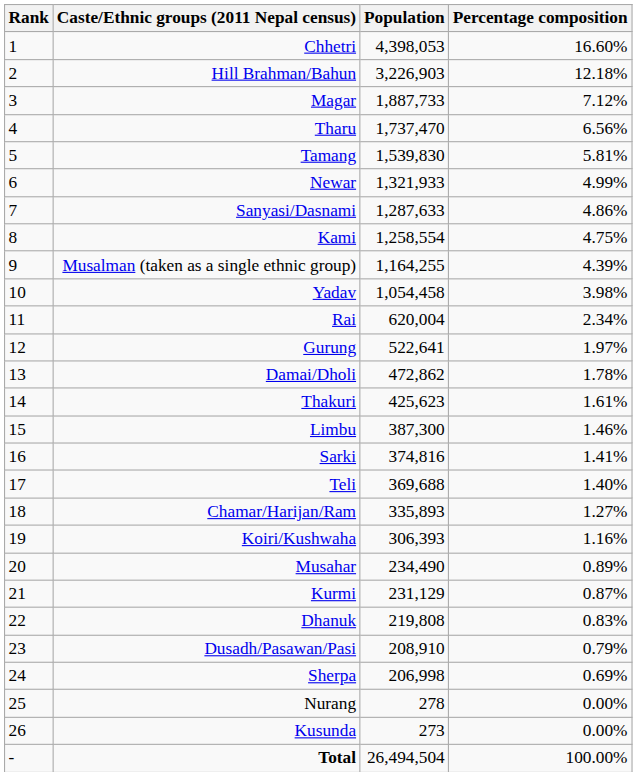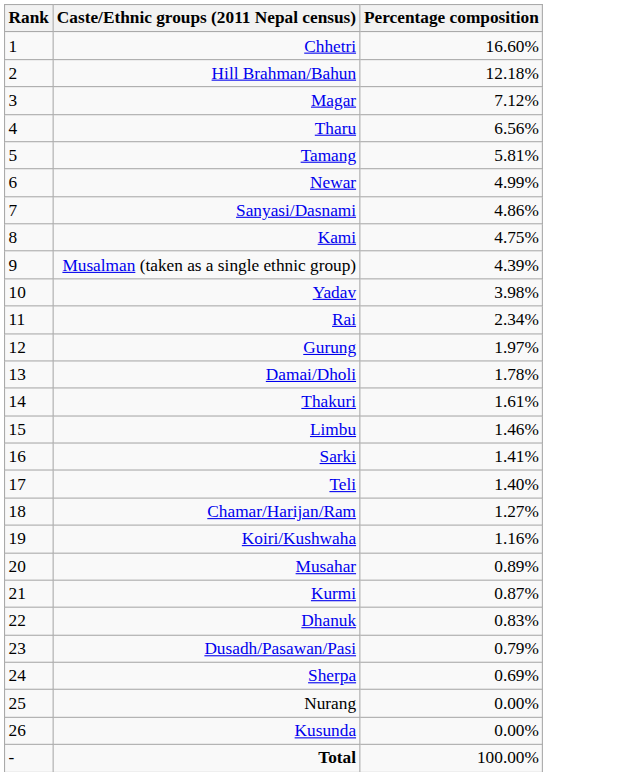- column: (404, 18)
